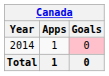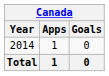(87, 46) pink background -> (87, 46) no background
